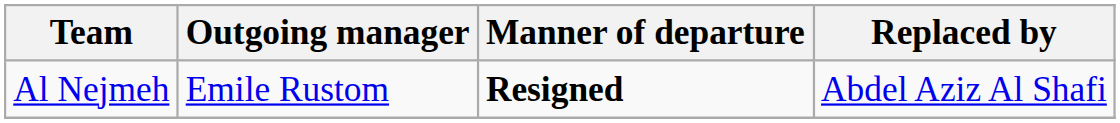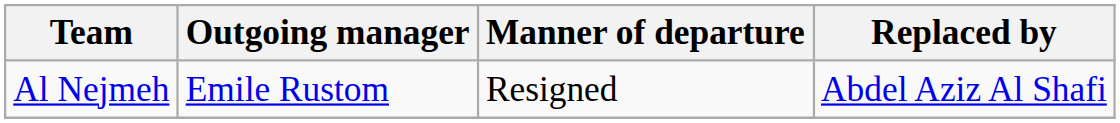(555, 88) bold -> (552, 88) normal
